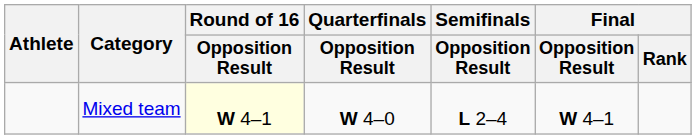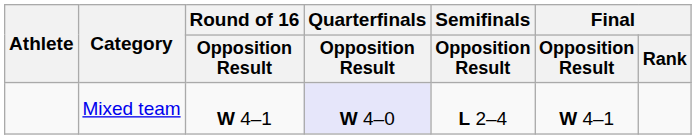(244, 119) lightyellow background -> (244, 119) no background
(367, 119) no background -> (367, 119) lavender background
